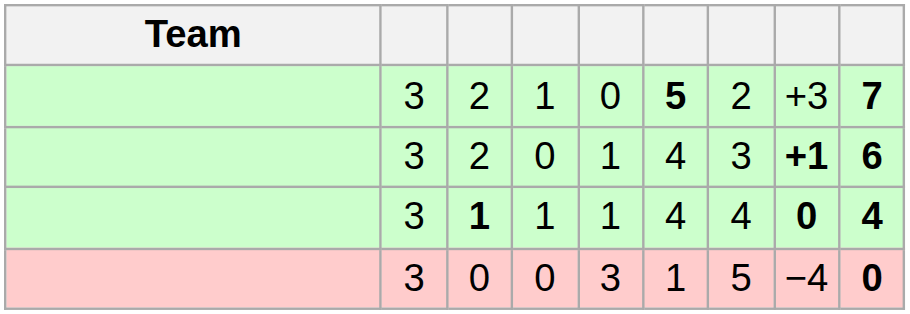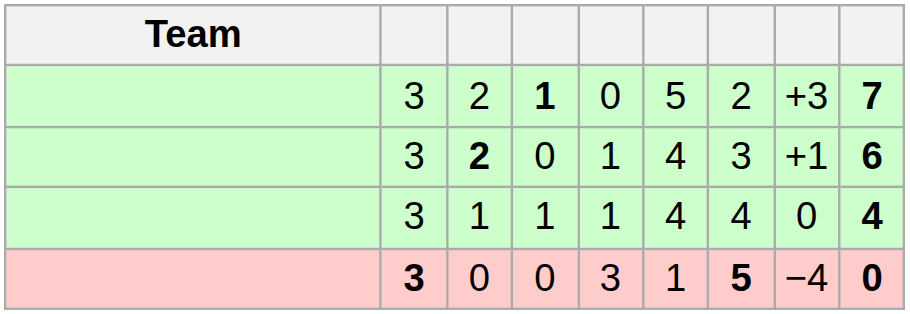(545, 95) normal -> (545, 95) bold
(676, 95) bold -> (676, 95) normal
(479, 156) normal -> (479, 156) bold
(807, 156) bold -> (807, 156) normal
(479, 216) bold -> (479, 216) normal
(807, 216) bold -> (807, 216) normal
(414, 277) normal -> (414, 277) bold
(741, 277) normal -> (741, 277) bold
